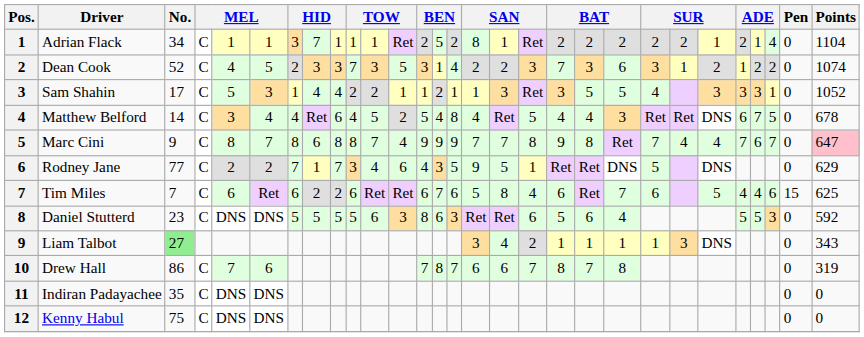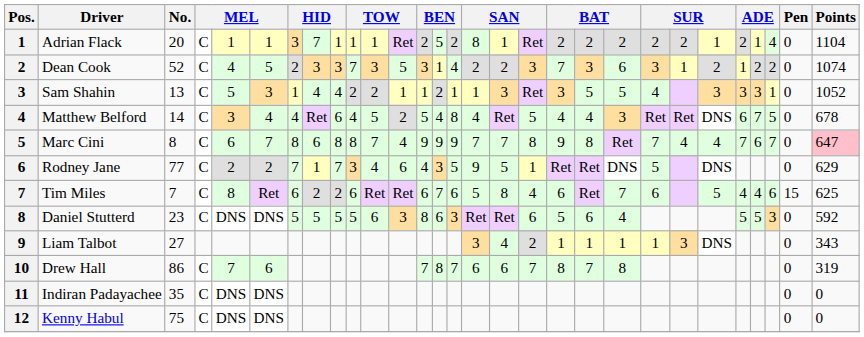(176, 41) 34 -> (176, 41) 20
(176, 92) 17 -> (176, 92) 13
(173, 142) 9 -> (173, 142) 8
(231, 142) 8 -> (231, 142) 6
(231, 192) 6 -> (231, 192) 8
(176, 242) lightgreen background -> (176, 242) no background
